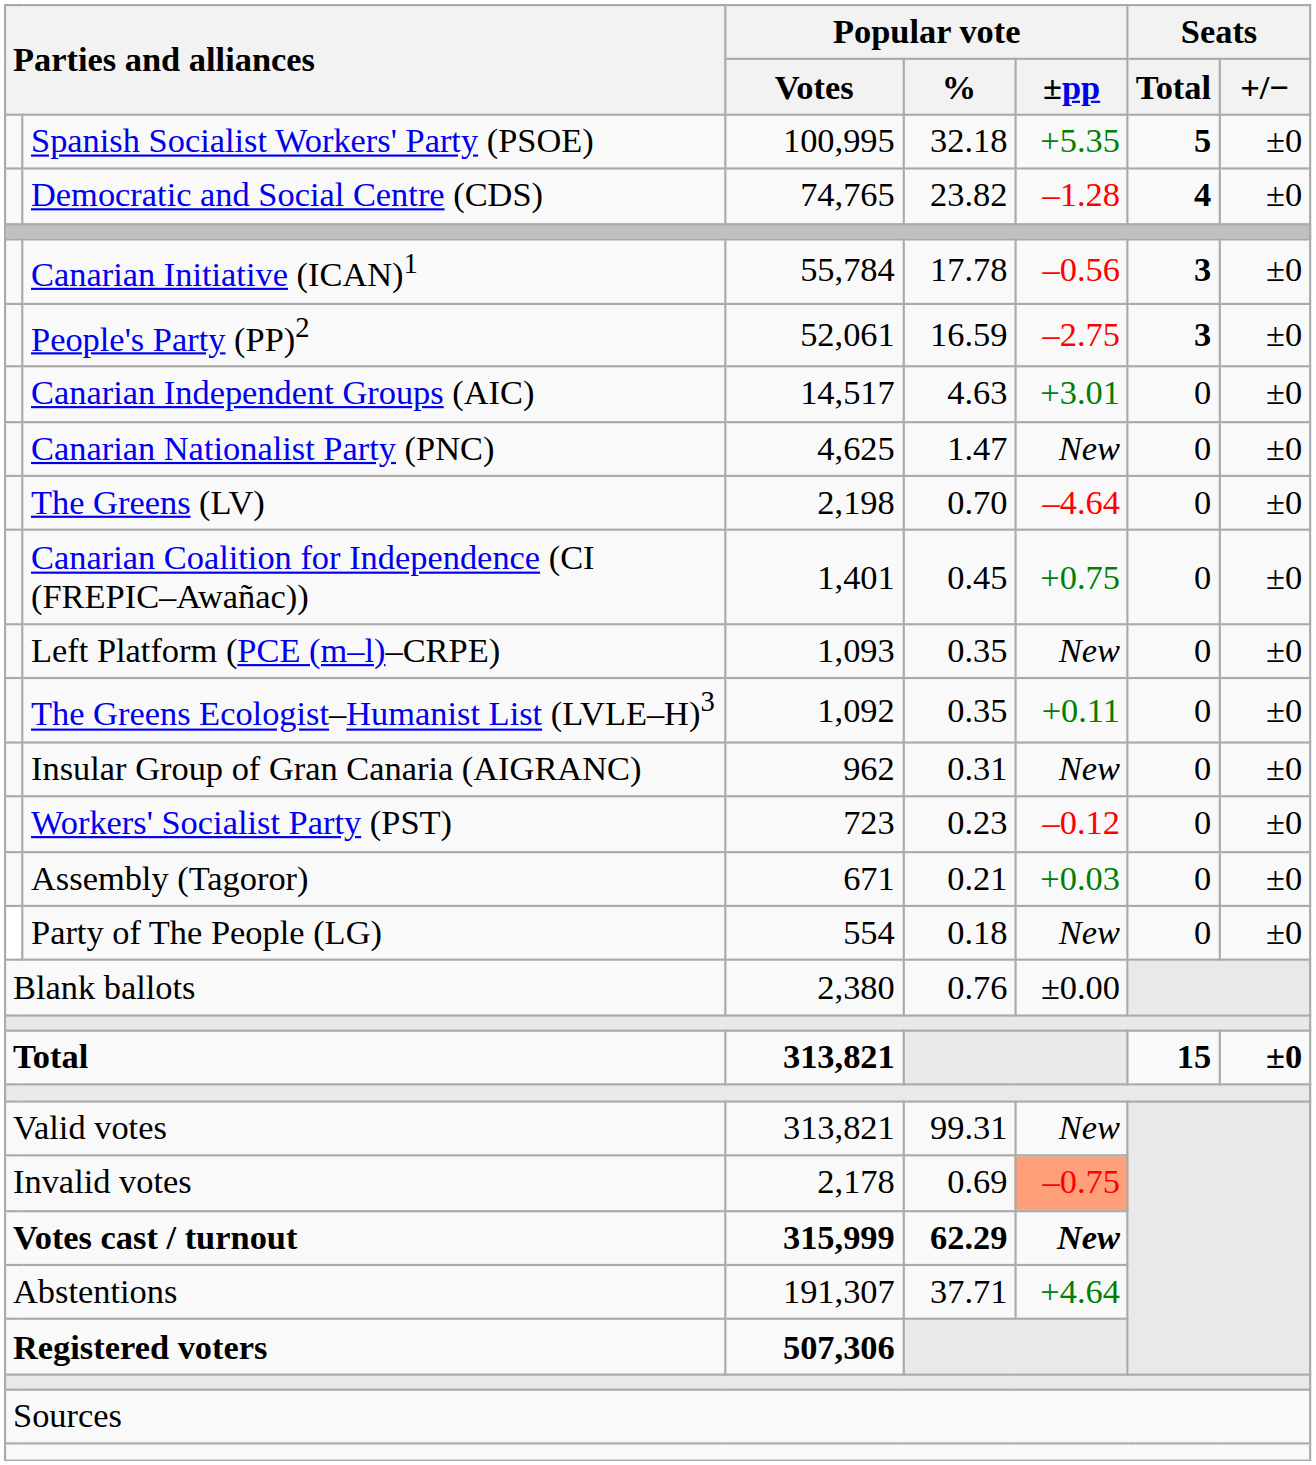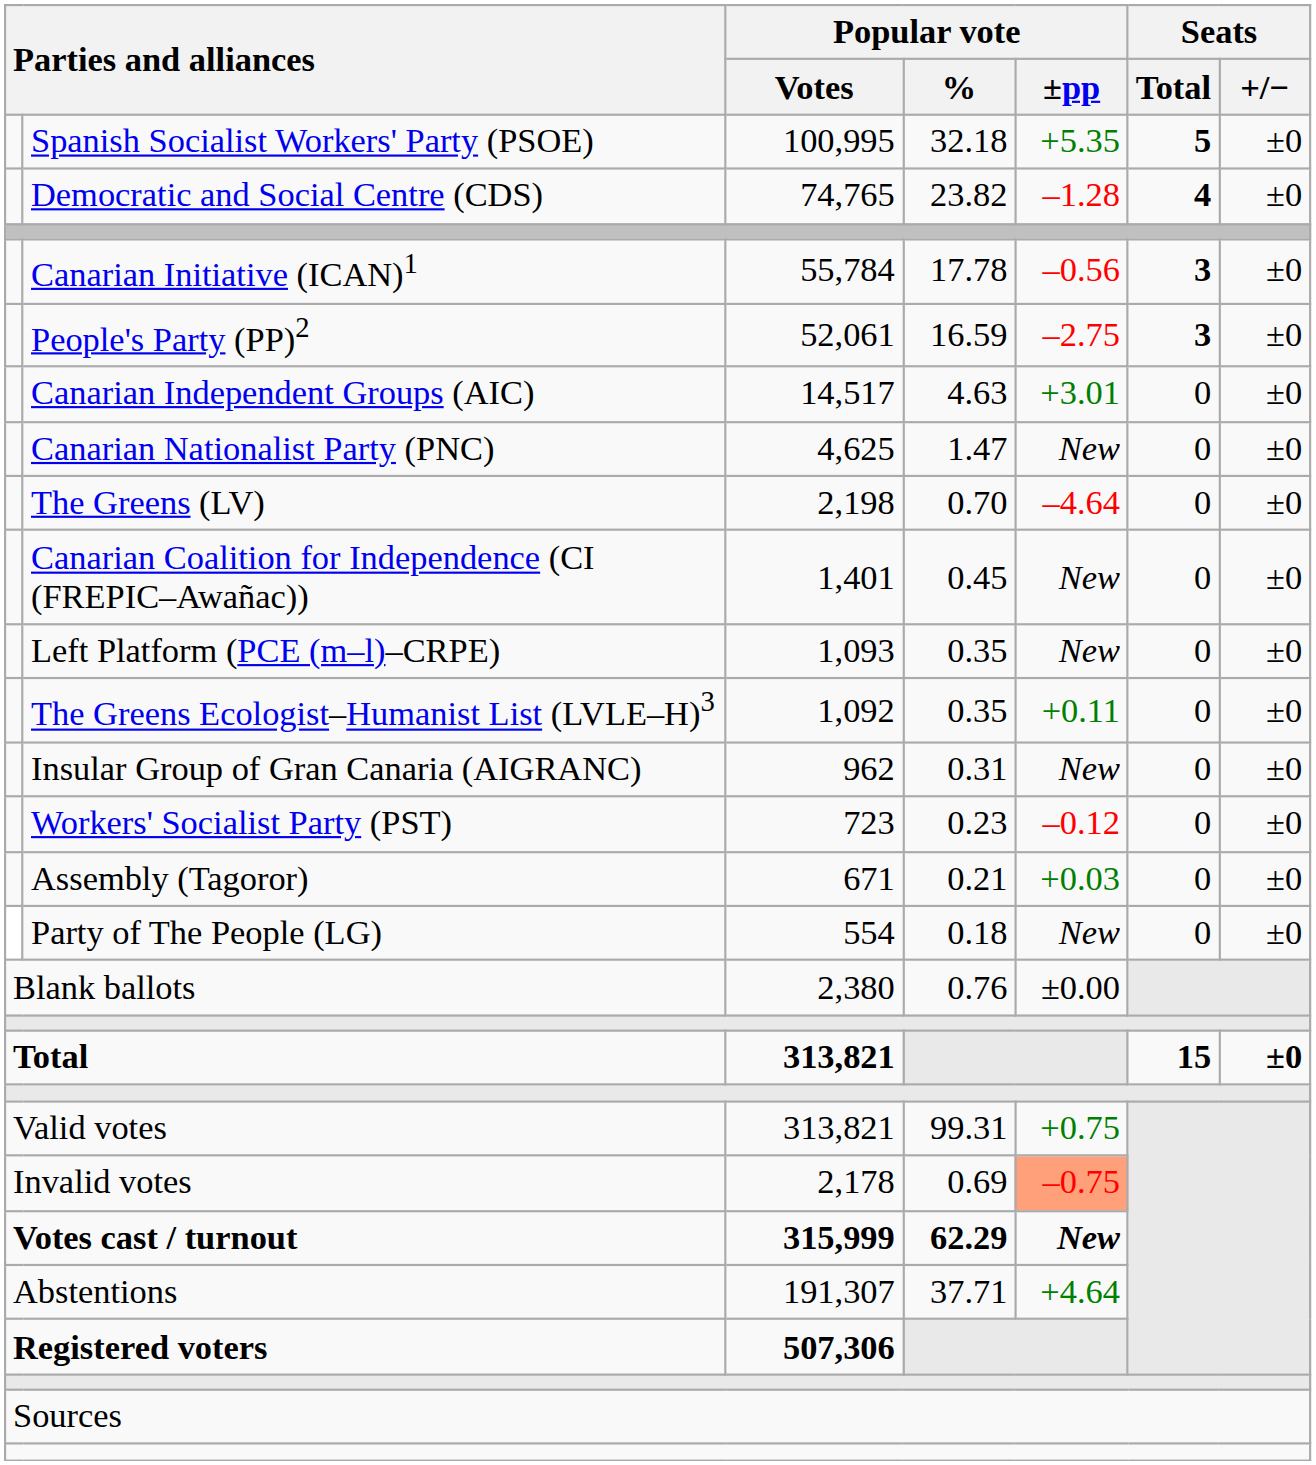(1080, 576) +0.75 -> (1089, 576) New
(1089, 1127) New -> (1080, 1127) +0.75
